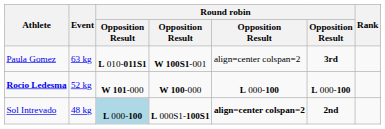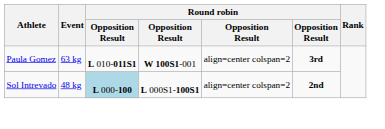- row: (37, 85)
(259, 111) bold -> (247, 85) normal
